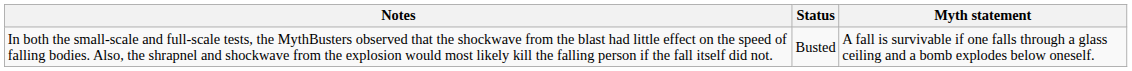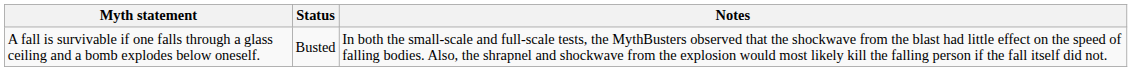columns swapped: (983, 15) <-> (398, 15)
